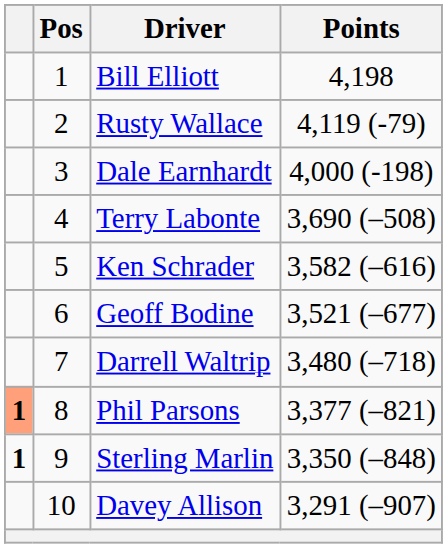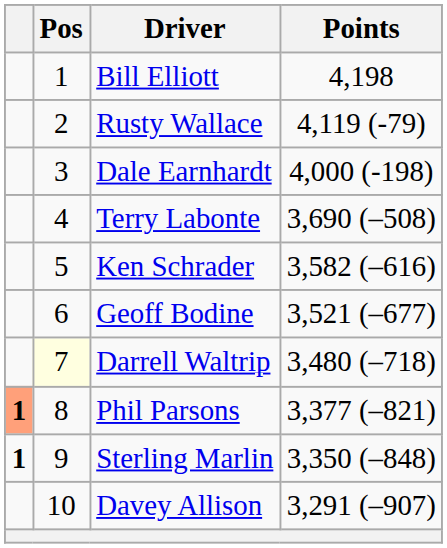(61, 361) no background -> (61, 361) lightyellow background
